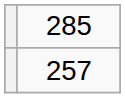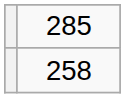(69, 69) 257 -> (69, 69) 258
